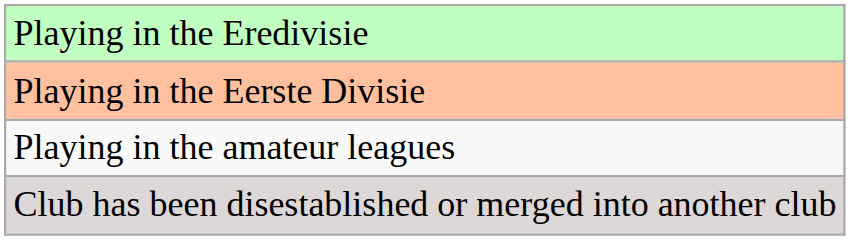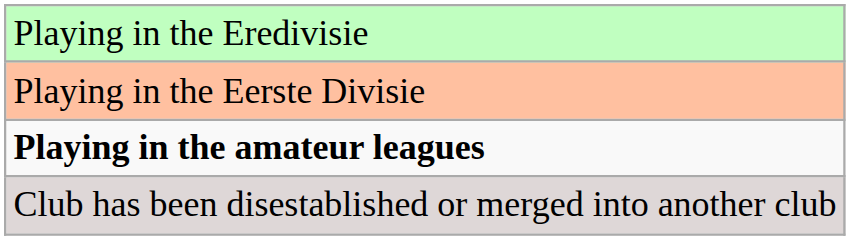(234, 147) normal -> (249, 147) bold
